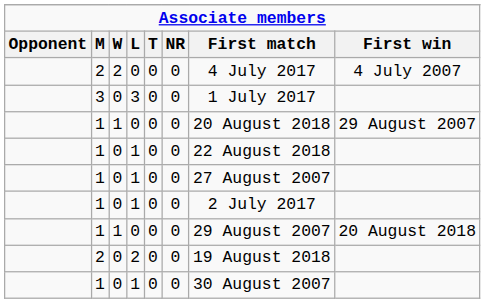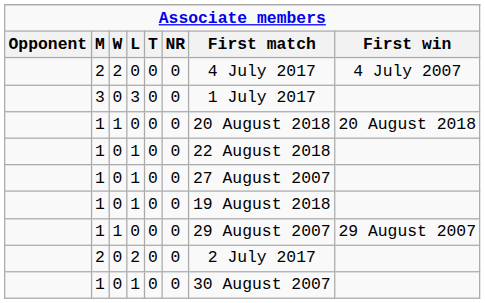(407, 125) 29 August 2007 -> (407, 125) 20 August 2018
(262, 205) 2 July 2017 -> (262, 205) 19 August 2018
(407, 232) 20 August 2018 -> (407, 232) 29 August 2007
(262, 258) 19 August 2018 -> (262, 258) 2 July 2017
